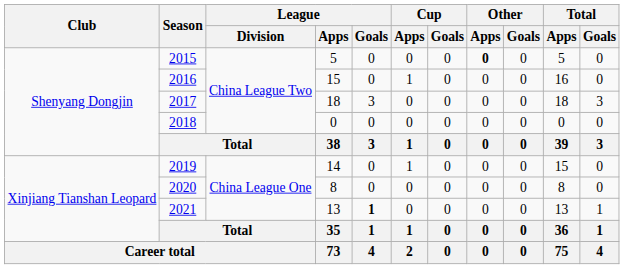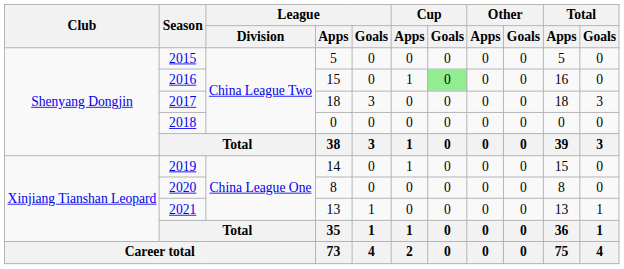(485, 58) bold -> (485, 58) normal
(447, 79) no background -> (447, 79) lightgreen background
(371, 209) bold -> (371, 209) normal
